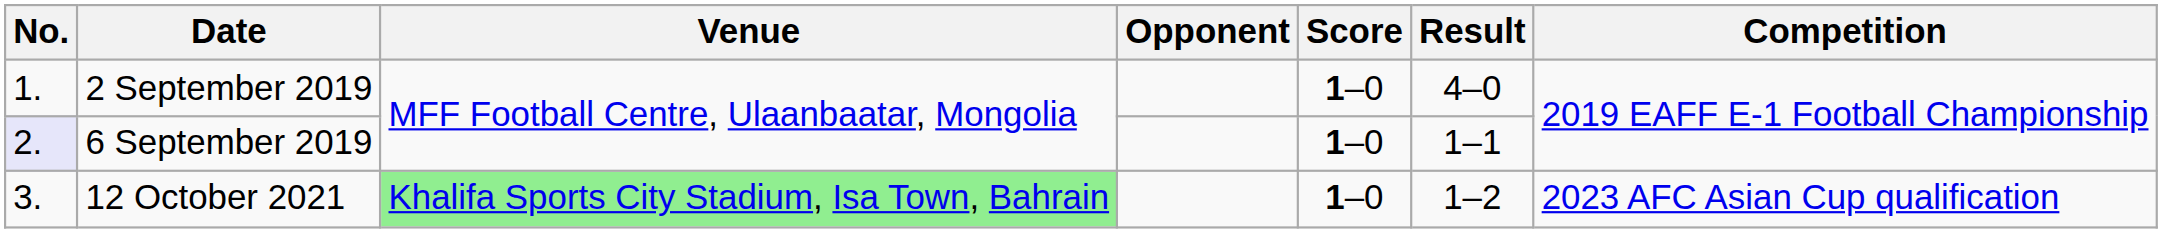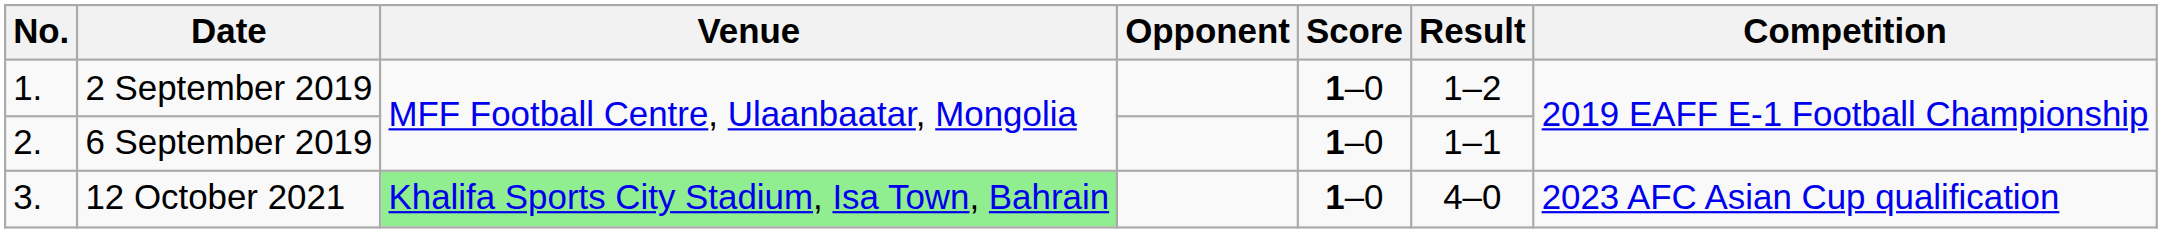(1472, 87) 4–0 -> (1472, 87) 1–2
(28, 142) lavender background -> (28, 142) no background
(1472, 198) 1–2 -> (1472, 198) 4–0
